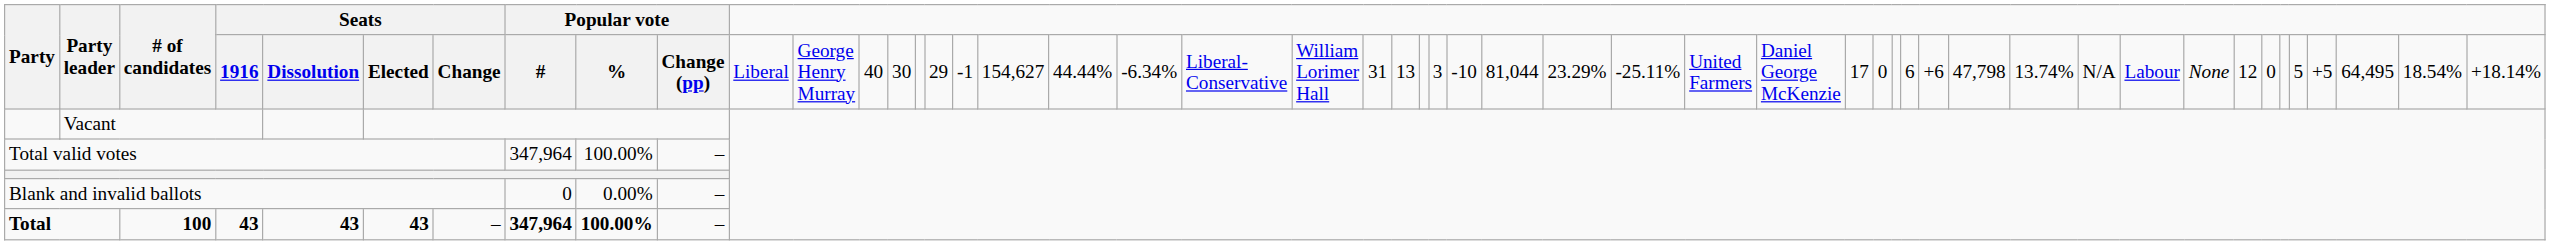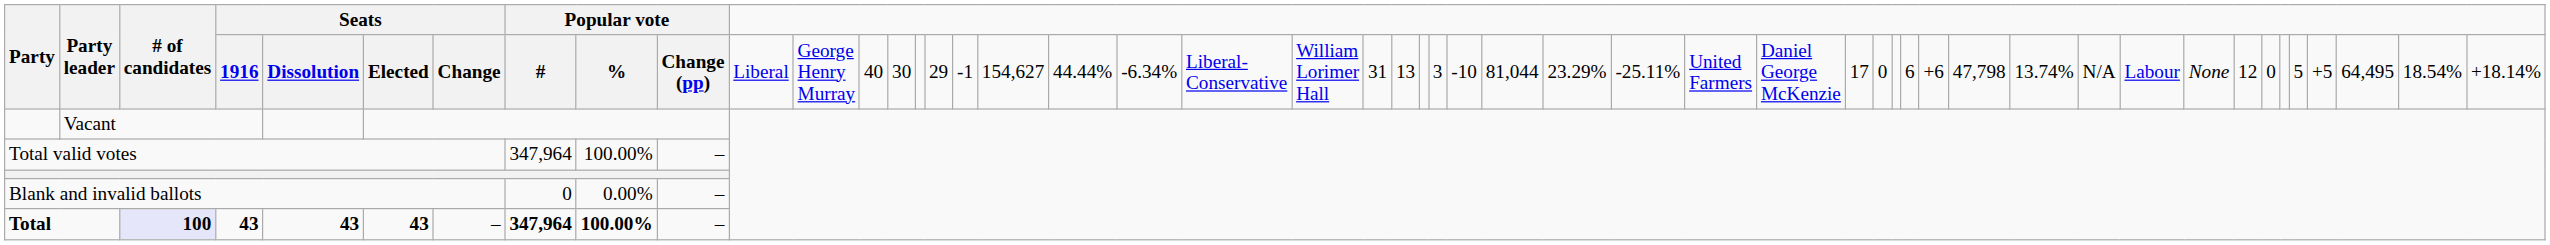(197, 224) no background -> (197, 224) lavender background
